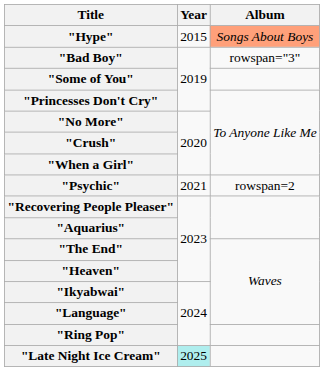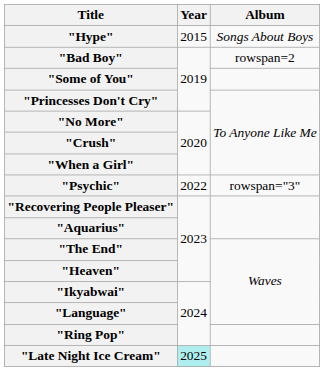(265, 36) lightsalmon background -> (265, 36) no background
(265, 57) rowspan="3" -> (265, 57) rowspan=2
(194, 185) 2021 -> (194, 185) 2022
(265, 185) rowspan=2 -> (265, 185) rowspan="3"
